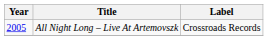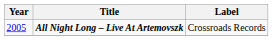(107, 27) normal -> (109, 27) bold
